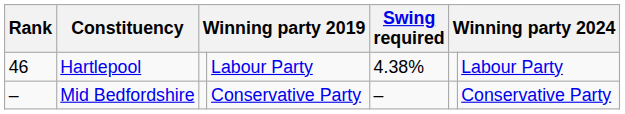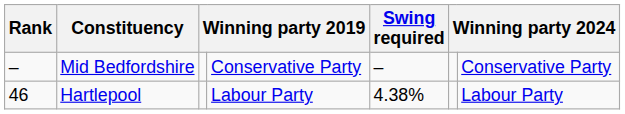rows swapped: (101, 66) <-> (127, 94)
